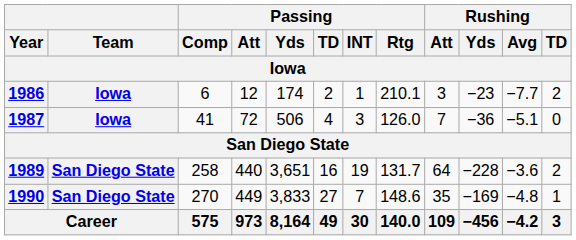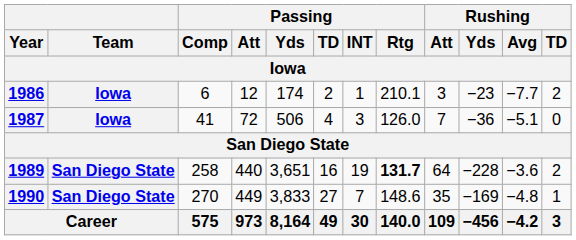(400, 171) normal -> (400, 171) bold
